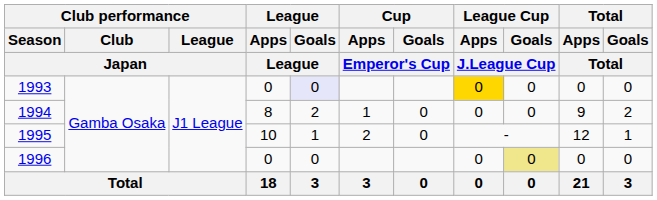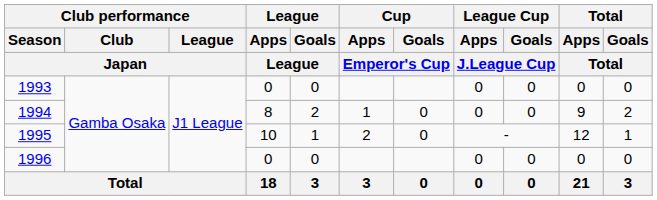(315, 87) lavender background -> (315, 87) no background
(479, 87) gold background -> (479, 87) no background
(531, 159) khaki background -> (531, 159) no background
